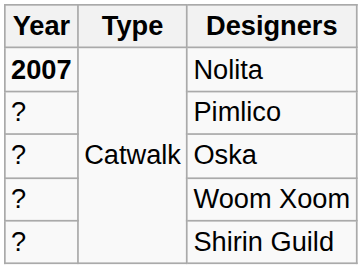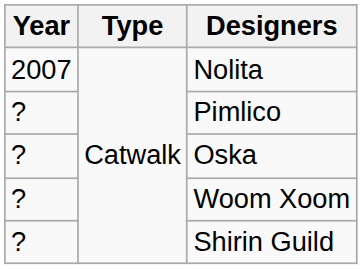(41, 69) bold -> (41, 69) normal
